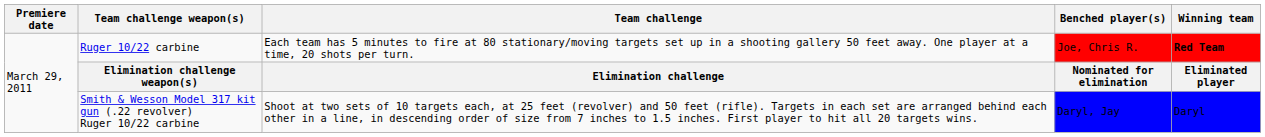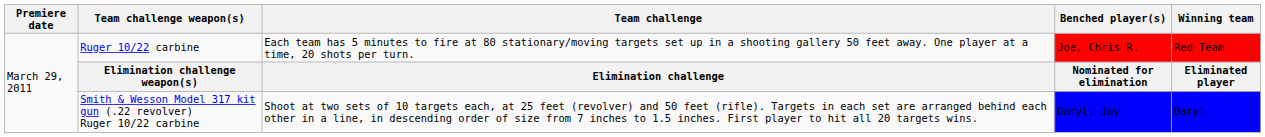(1199, 48) bold -> (1199, 48) normal
